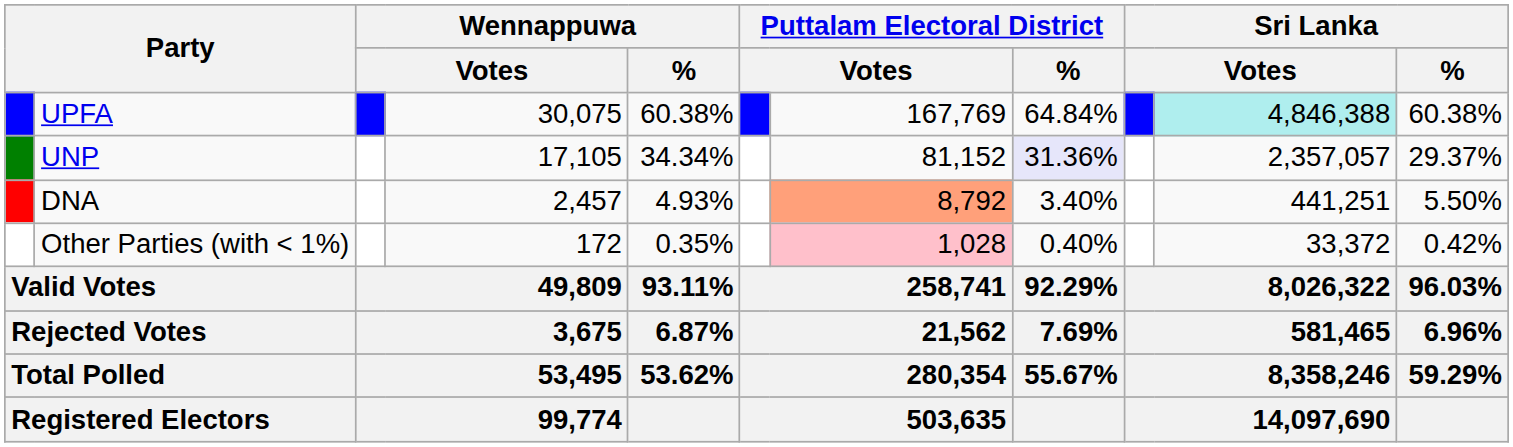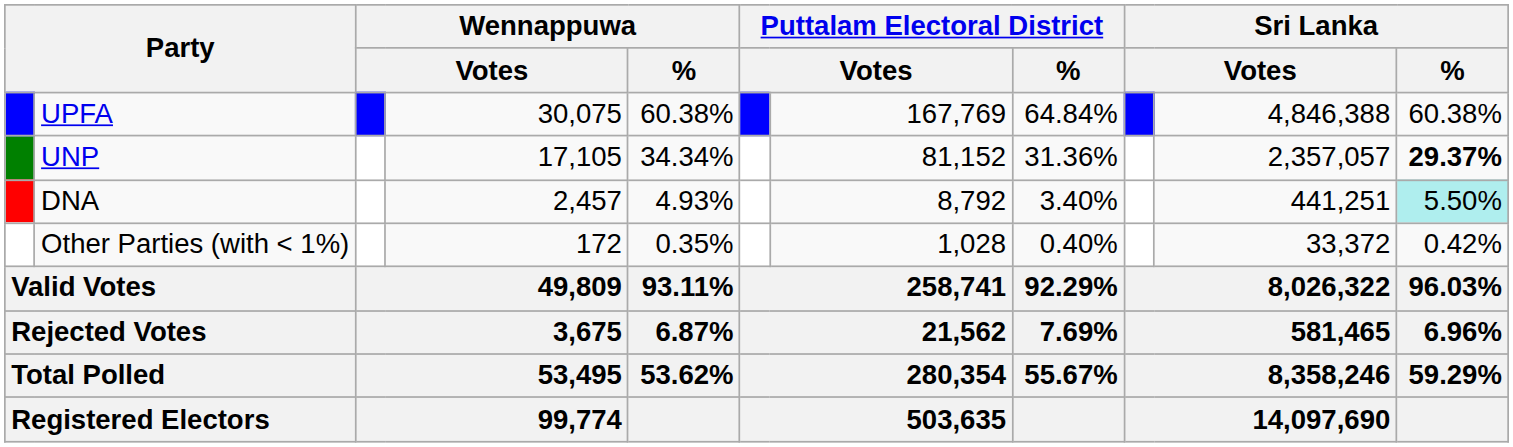(1329, 113) paleturquoise background -> (1329, 113) no background
(1071, 157) lavender background -> (1071, 157) no background
(1455, 157) normal -> (1455, 157) bold
(972, 200) lightsalmon background -> (972, 200) no background
(1463, 200) no background -> (1463, 200) paleturquoise background
(972, 244) pink background -> (972, 244) no background
